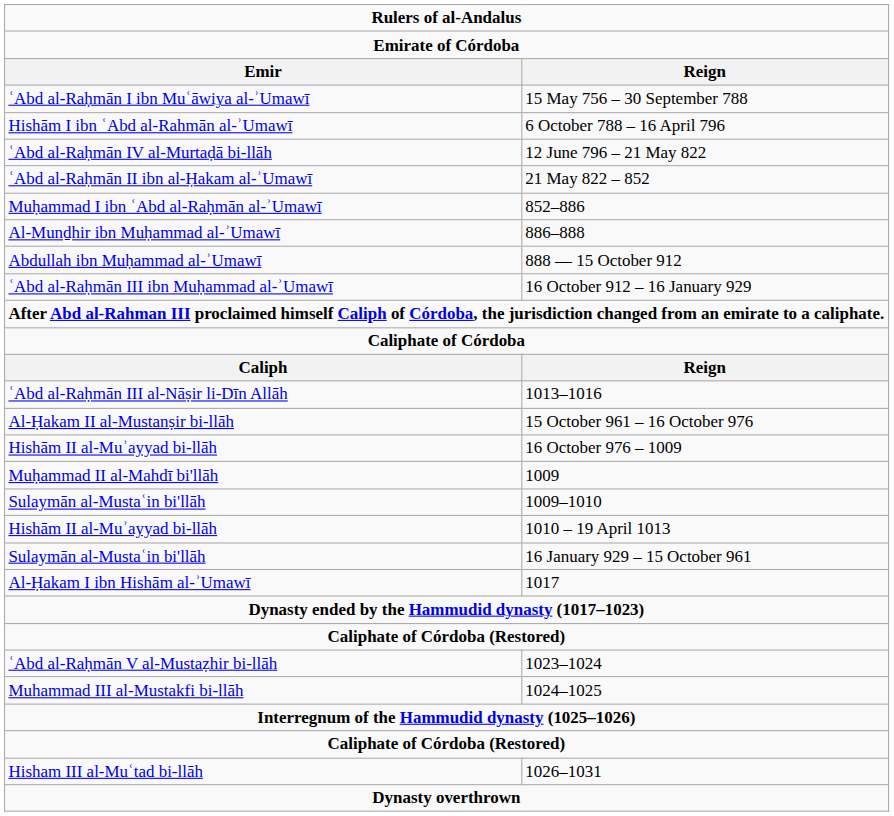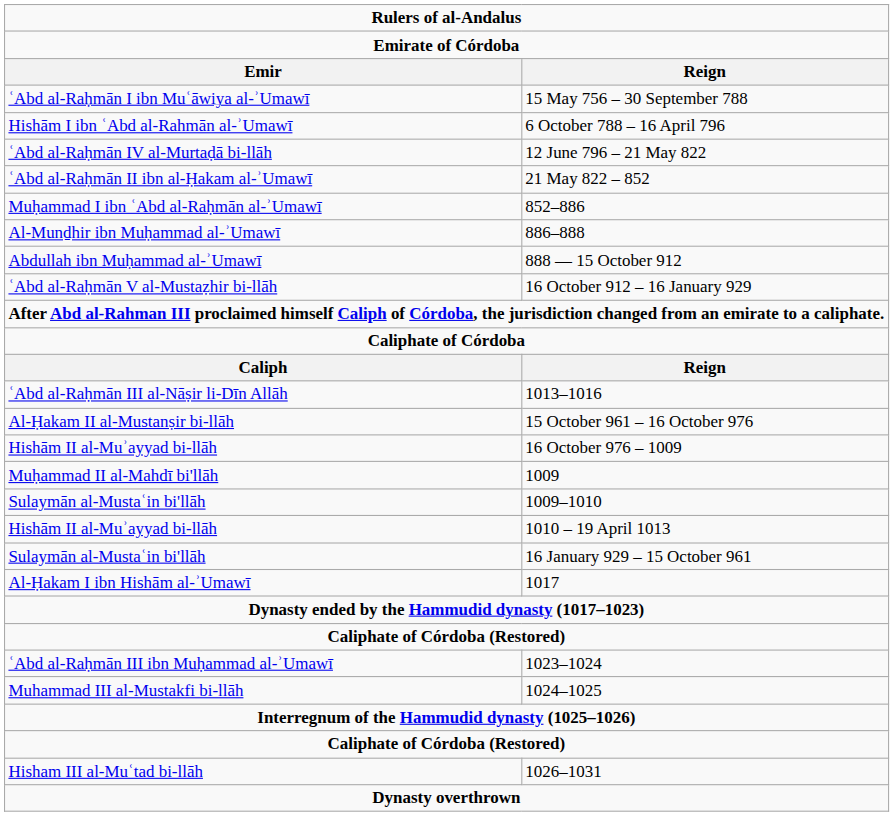(171, 286) ʿAbd al-Raḥmān III ibn Muḥammad al-ʾUmawī -> (143, 286) ʿAbd al-Raḥmān V al-Mustaẓhir bi-llāh
(143, 663) ʿAbd al-Raḥmān V al-Mustaẓhir bi-llāh -> (171, 663) ʿAbd al-Raḥmān III ibn Muḥammad al-ʾUmawī
